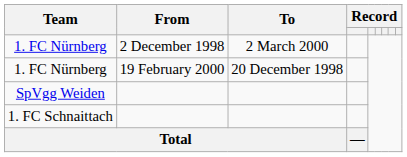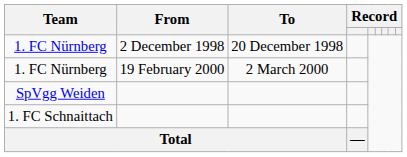(287, 46) 2 March 2000 -> (287, 46) 20 December 1998
(287, 69) 20 December 1998 -> (287, 69) 2 March 2000
